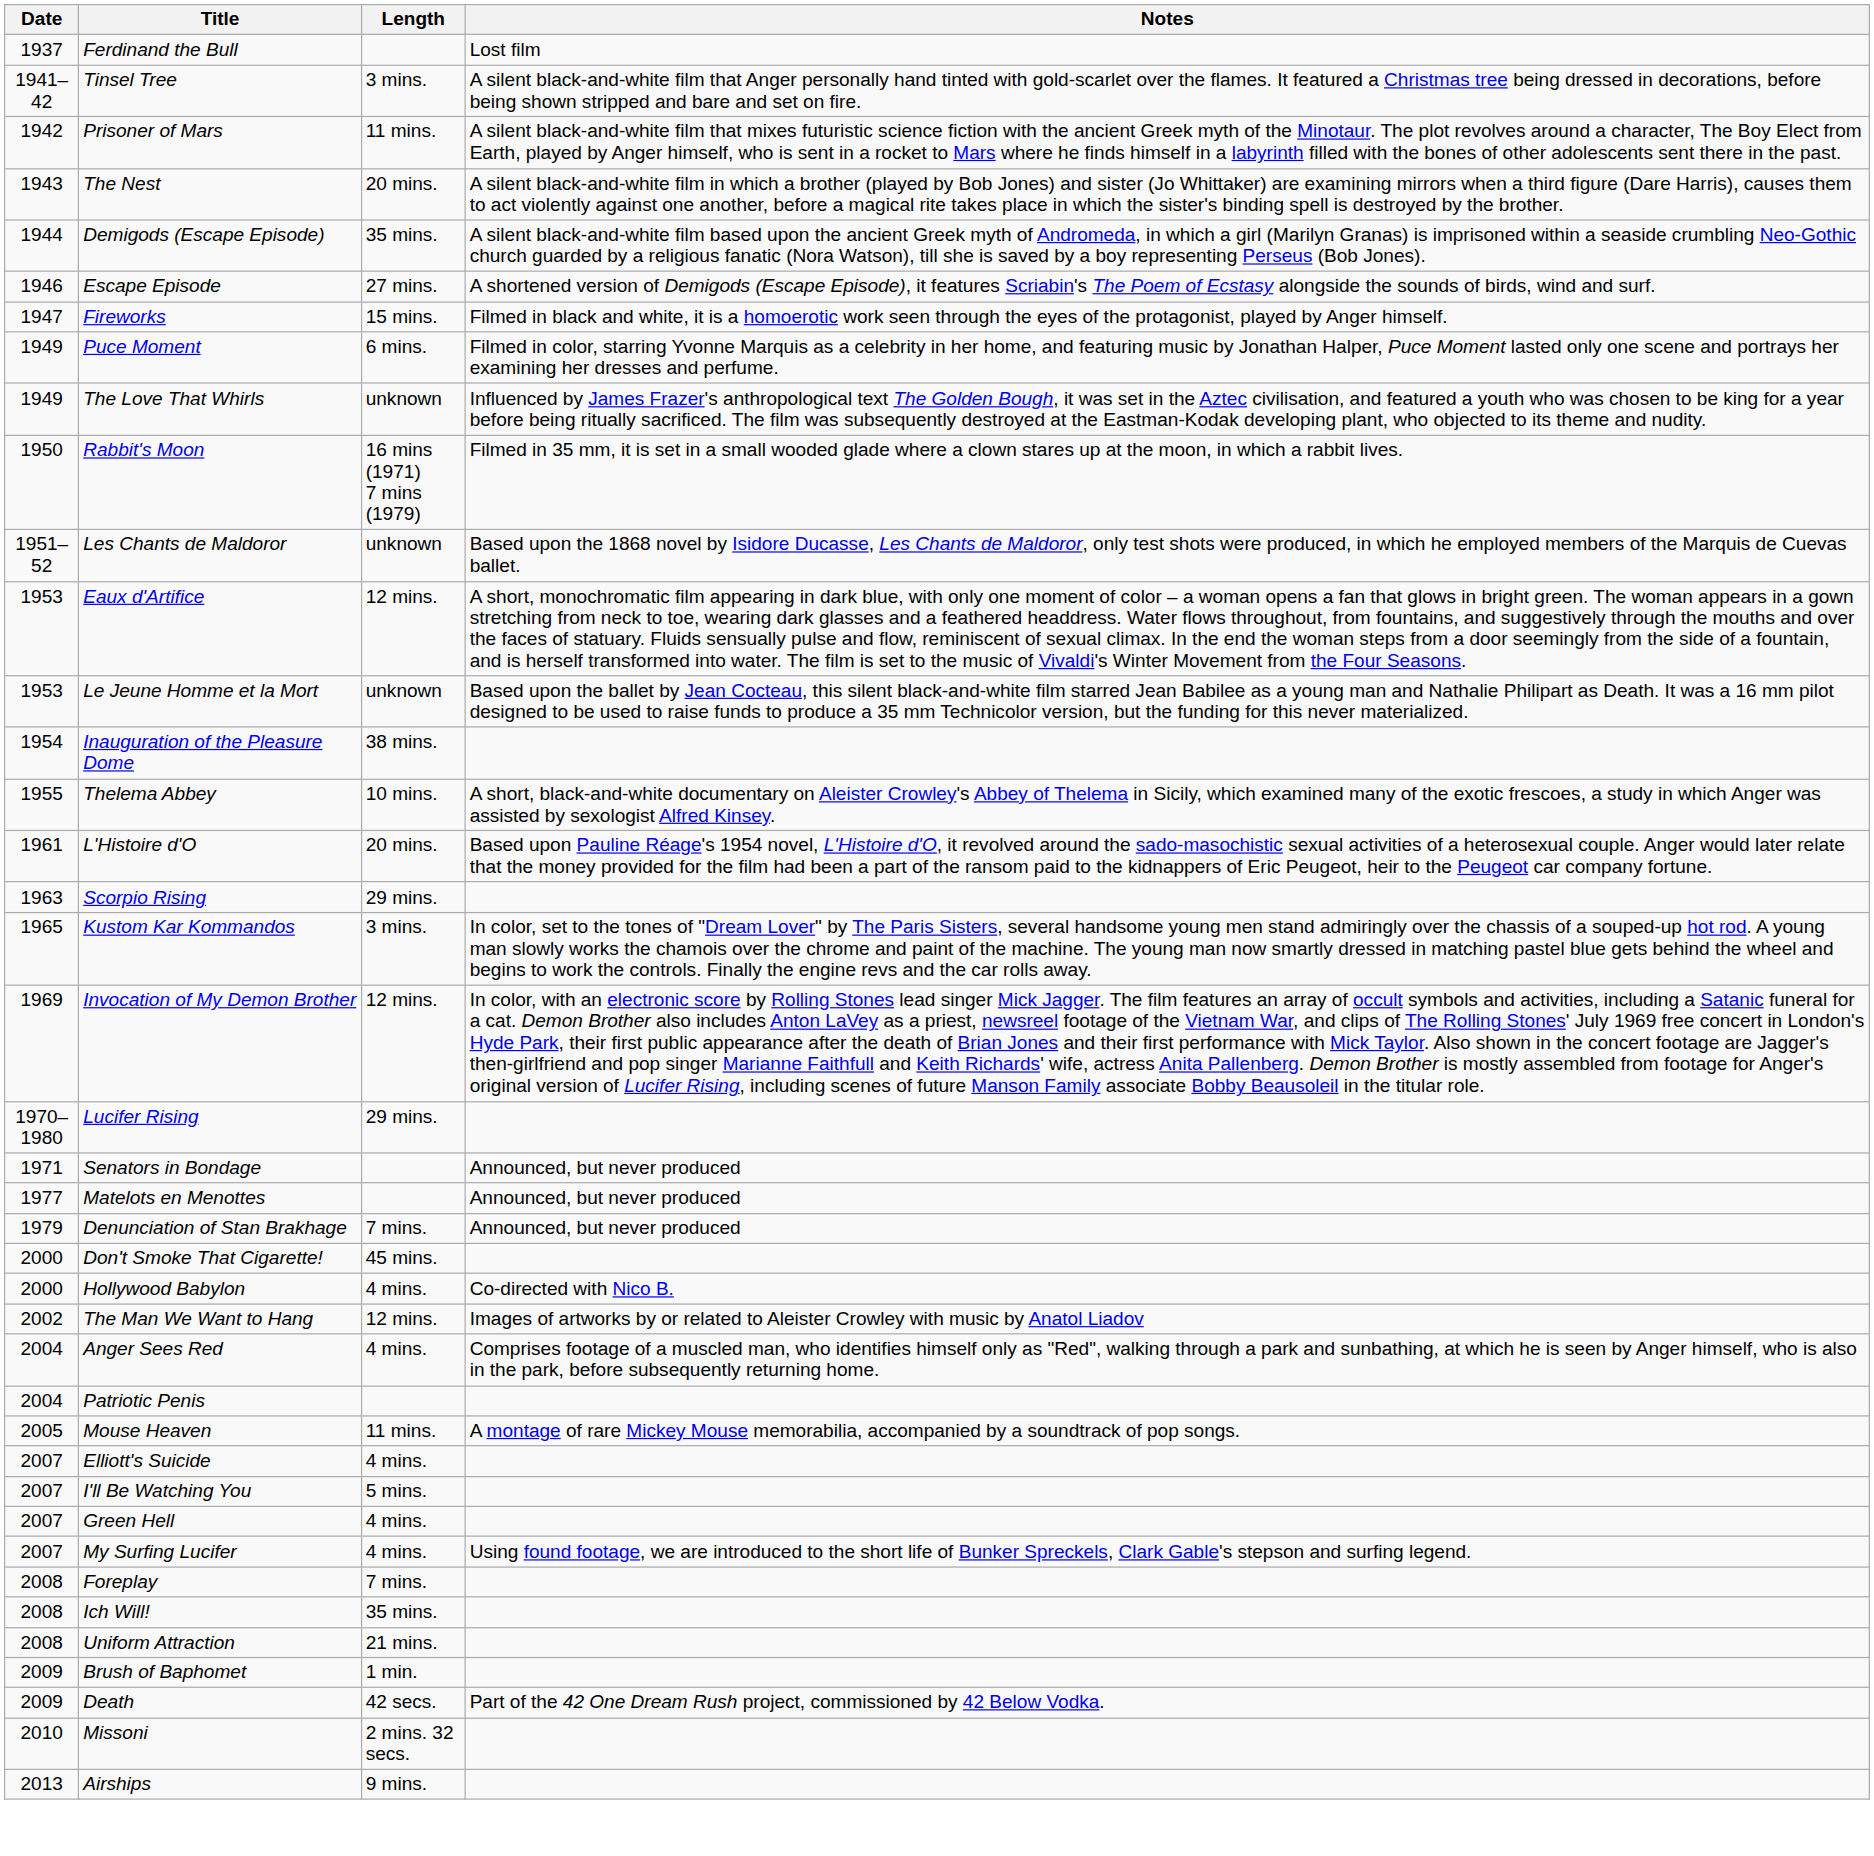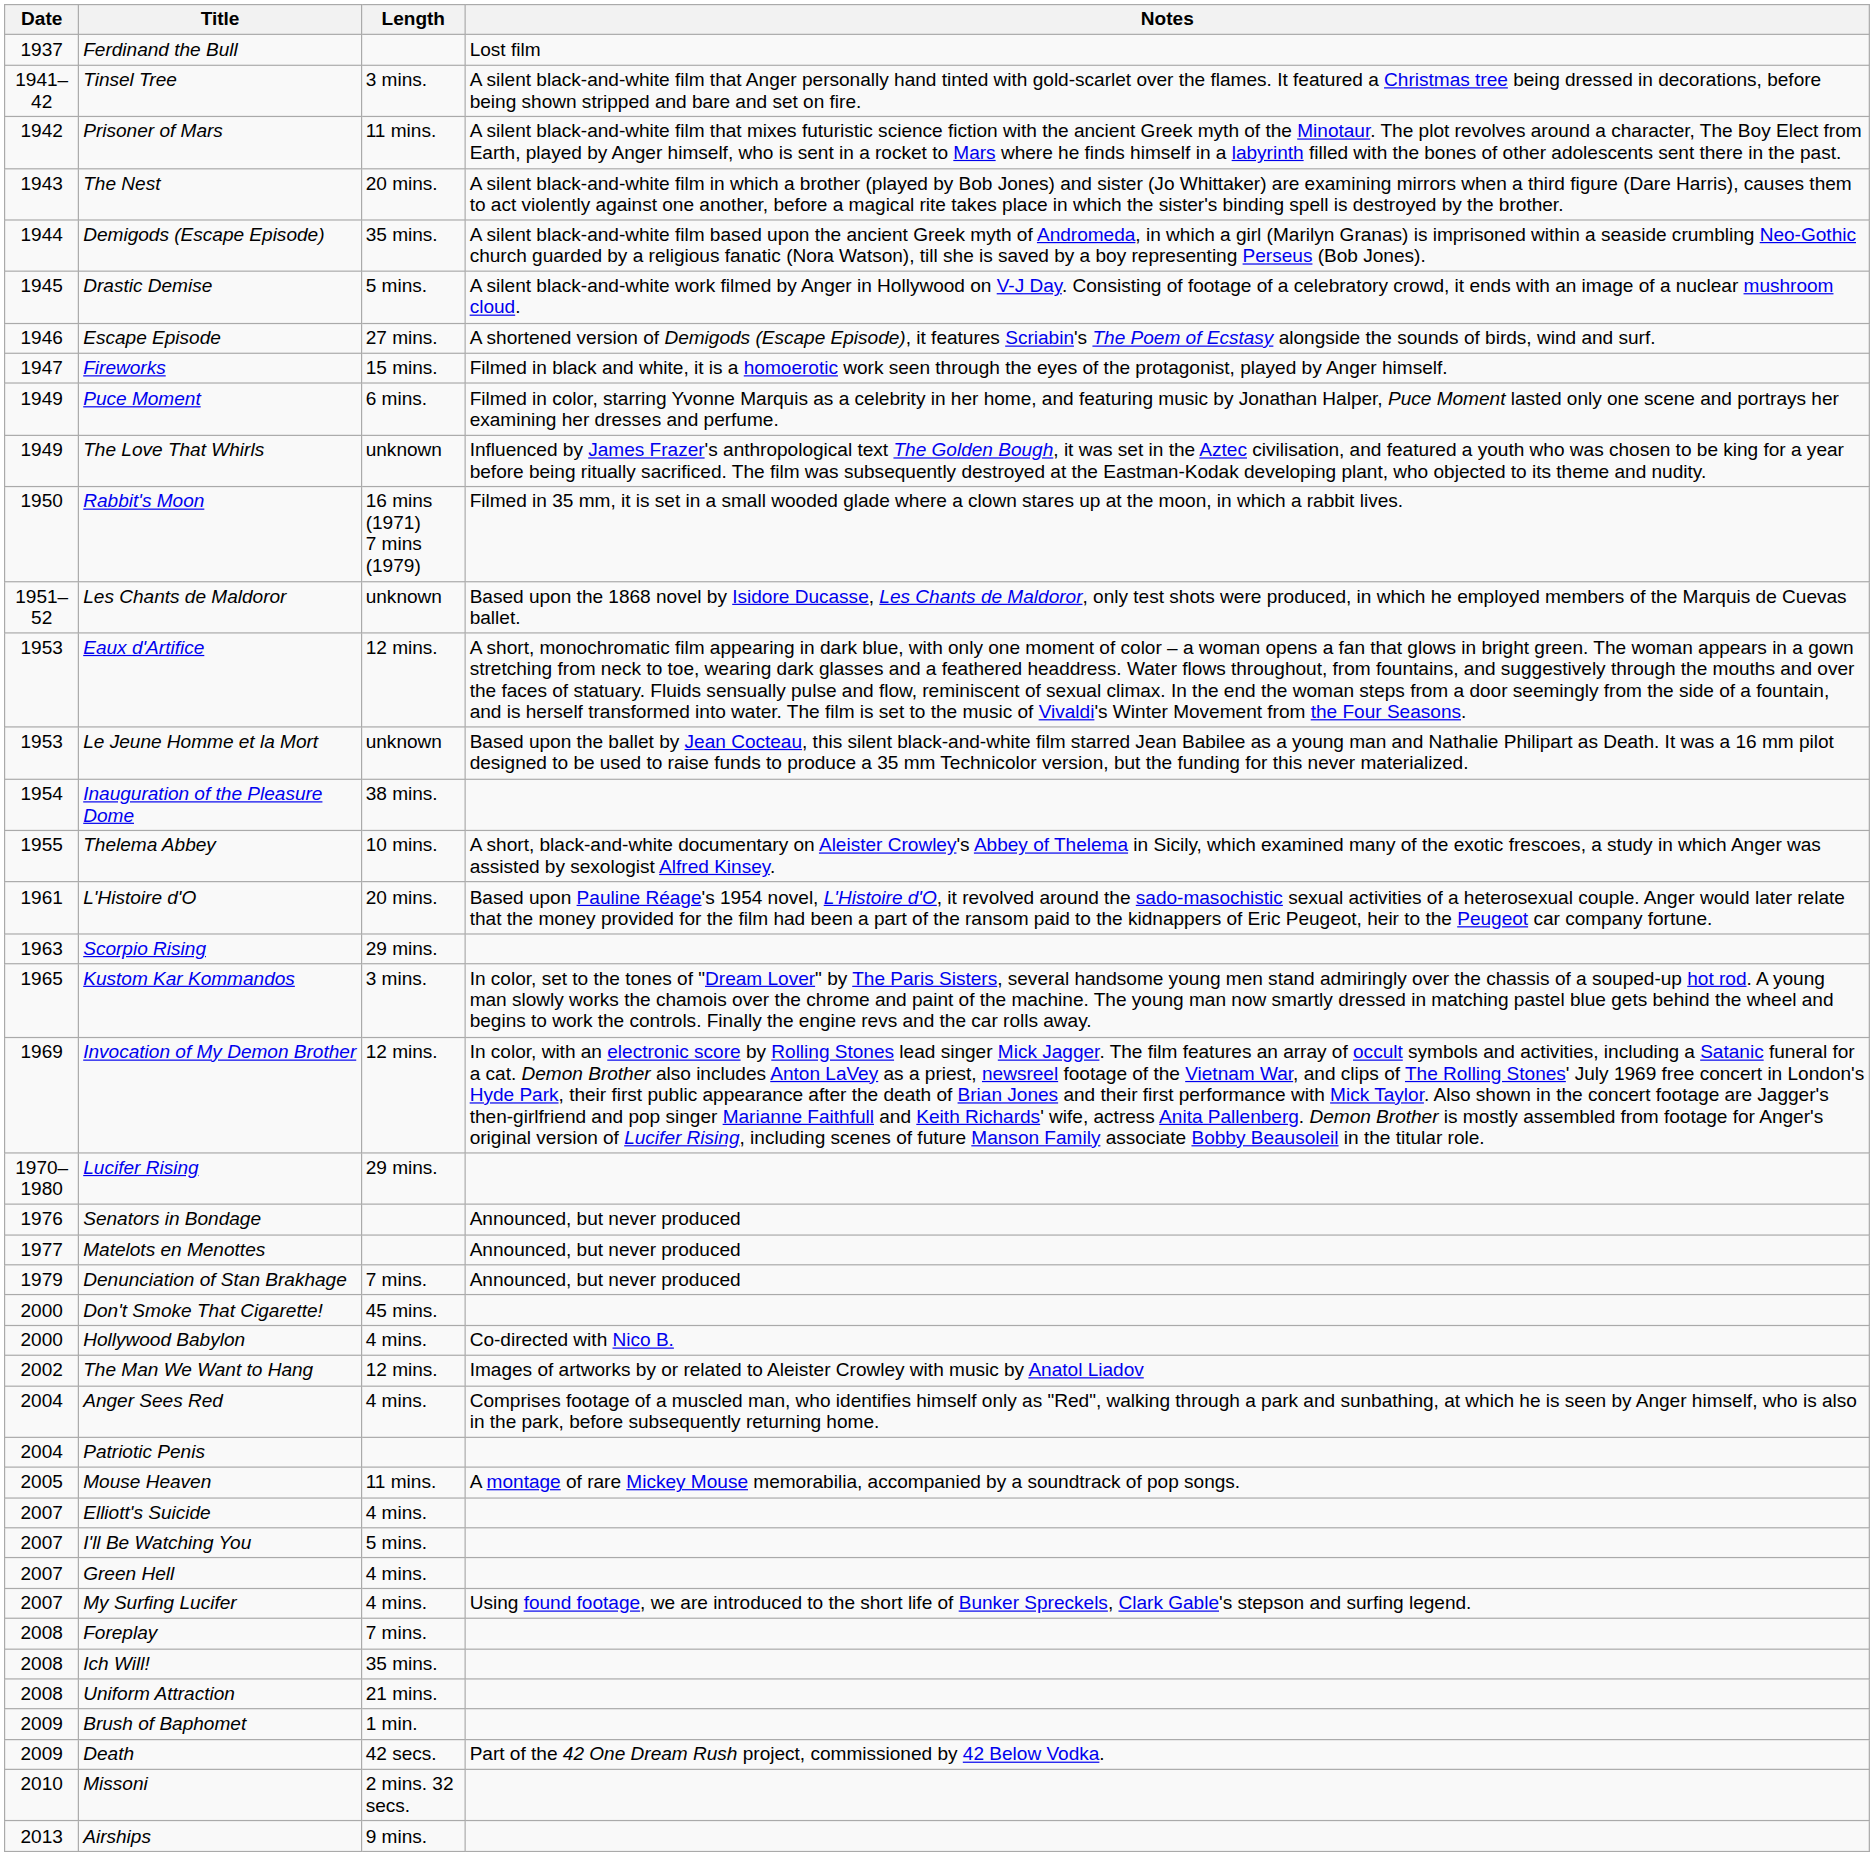+ row: (148, 286)
(42, 1167) 1971 -> (42, 1219) 1976
